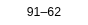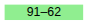(44, 12) no background -> (44, 12) lightgreen background
